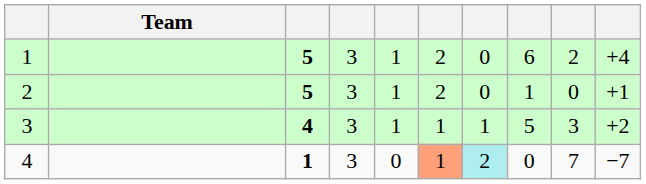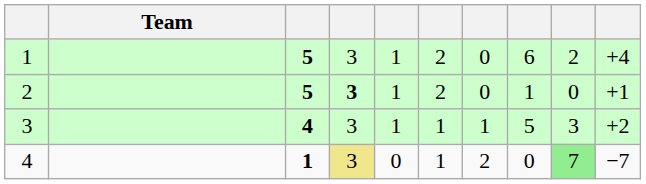(352, 91) normal -> (352, 91) bold
(352, 160) no background -> (352, 160) khaki background
(440, 160) lightsalmon background -> (440, 160) no background
(485, 160) paleturquoise background -> (485, 160) no background
(573, 160) no background -> (573, 160) lightgreen background
